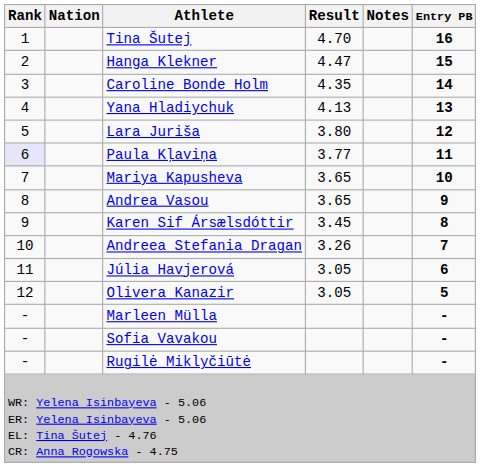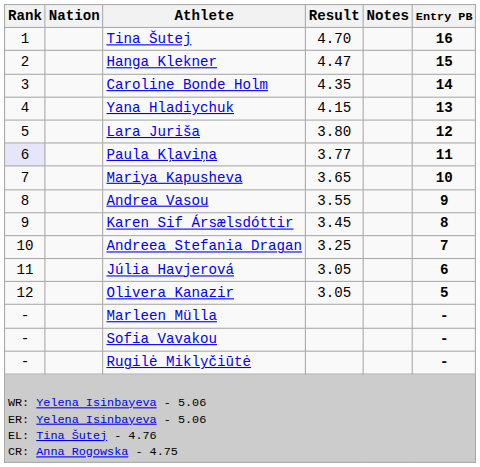(334, 108) 4.13 -> (334, 108) 4.15
(334, 201) 3.65 -> (334, 201) 3.55
(334, 247) 3.26 -> (334, 247) 3.25
